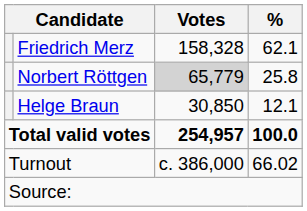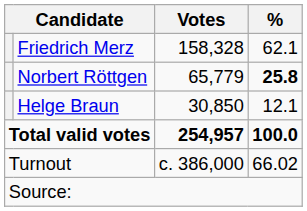(216, 77) lightgrey background -> (216, 77) no background
(280, 77) normal -> (280, 77) bold
